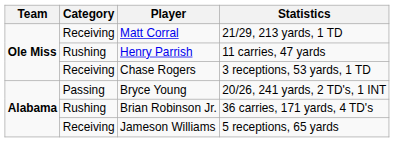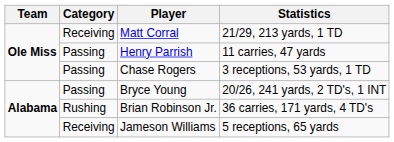(84, 52) Rushing -> (84, 52) Passing
(89, 71) Receiving -> (84, 71) Passing
